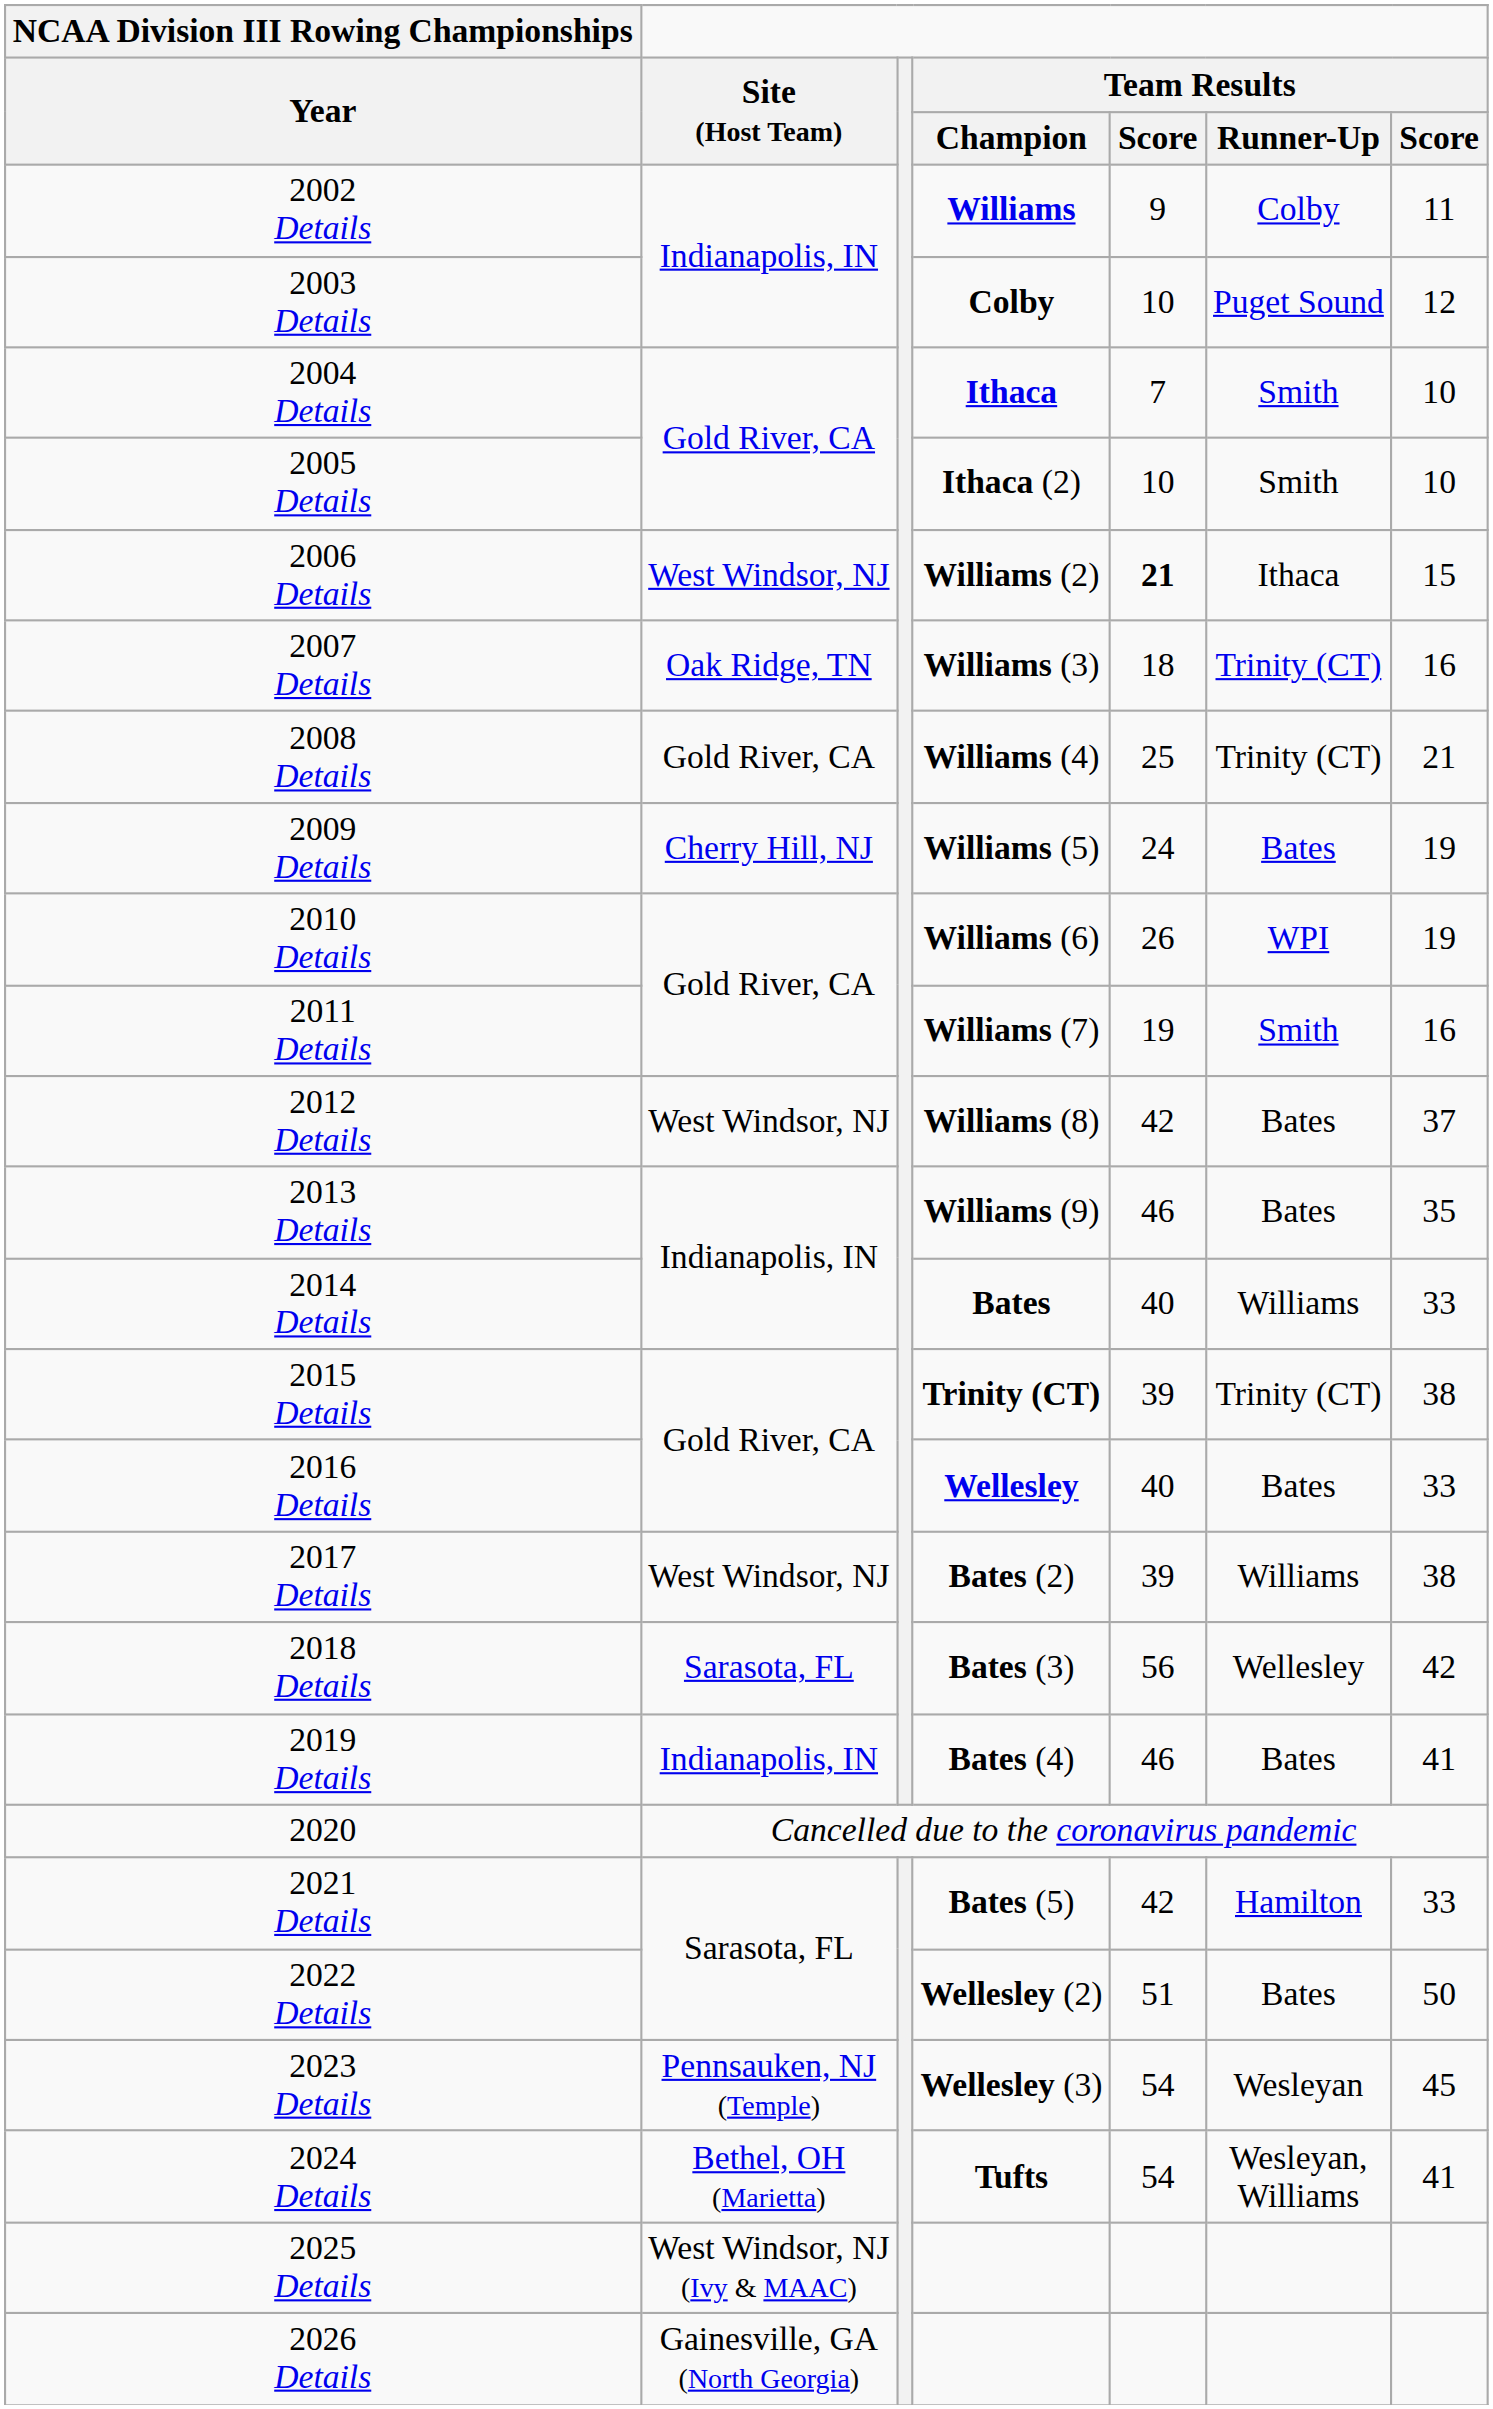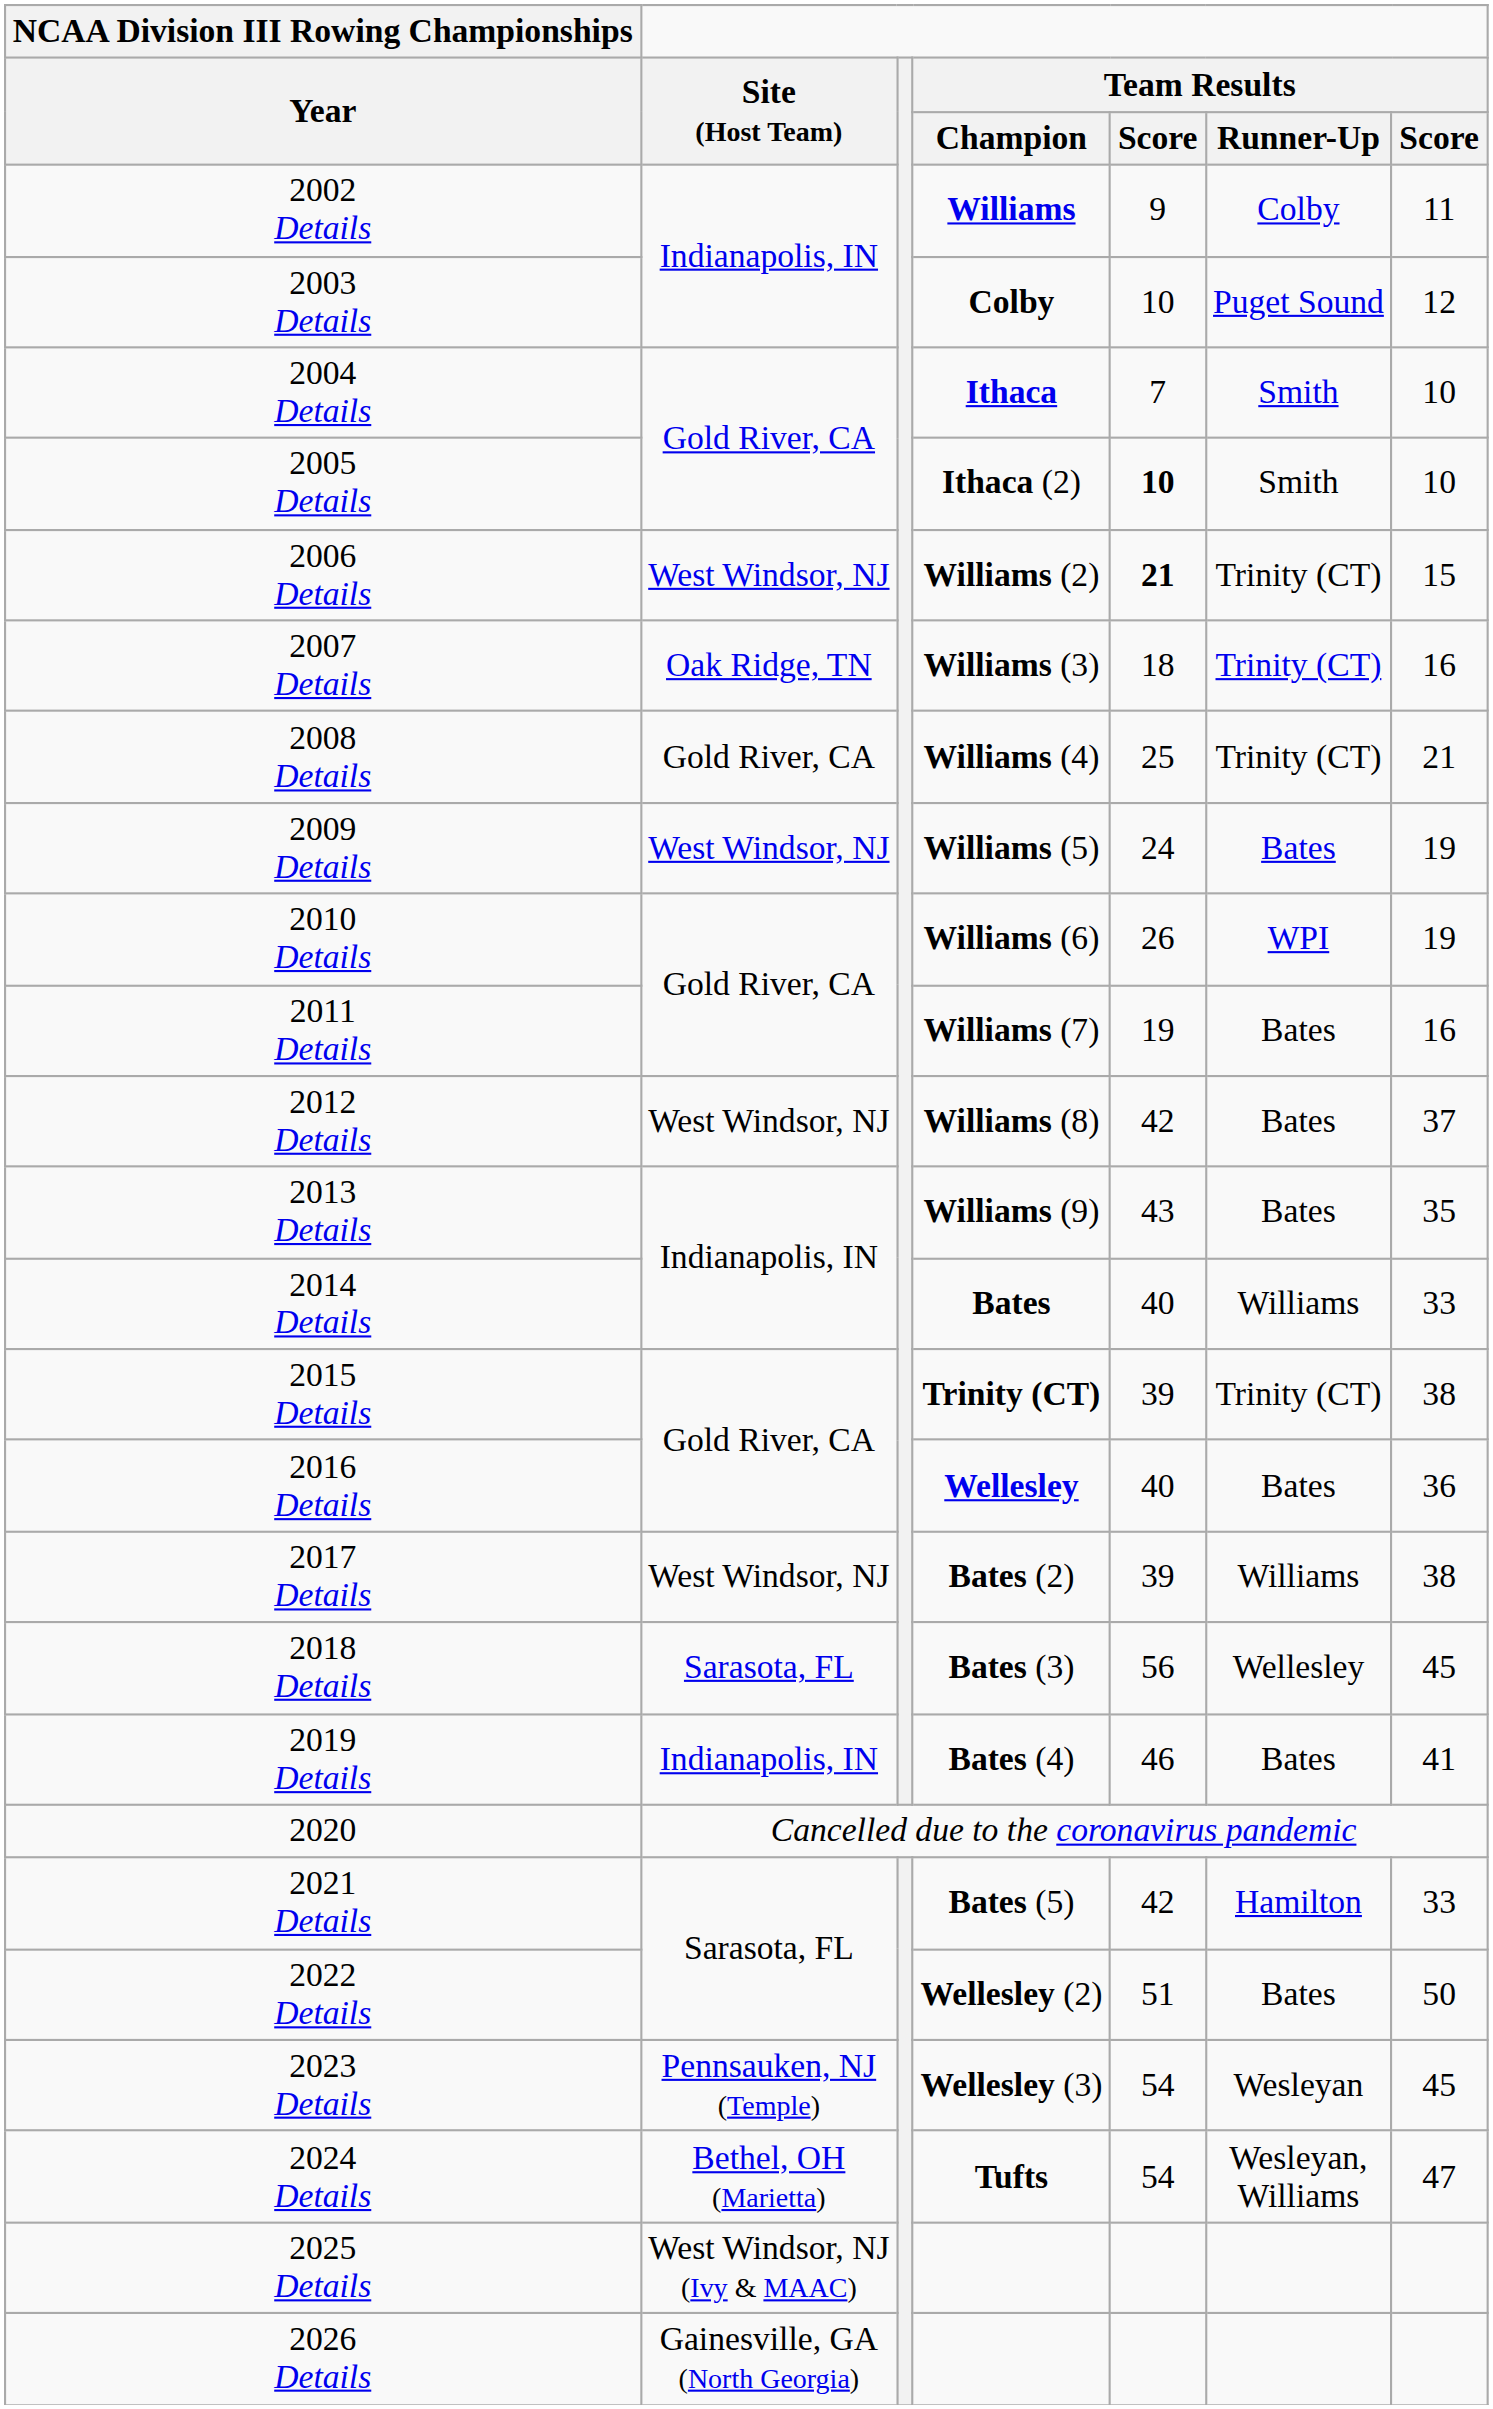(1158, 483) normal -> (1158, 483) bold
(1298, 574) Ithaca -> (1298, 574) Trinity (CT)
(769, 847) Cherry Hill, NJ -> (769, 847) West Windsor, NJ
(1298, 1029) Smith -> (1298, 1029) Bates
(1158, 1211) 46 -> (1158, 1211) 43
(1439, 1485) 33 -> (1439, 1485) 36
(1439, 1667) 42 -> (1439, 1667) 45
(1439, 2176) 41 -> (1439, 2176) 47
